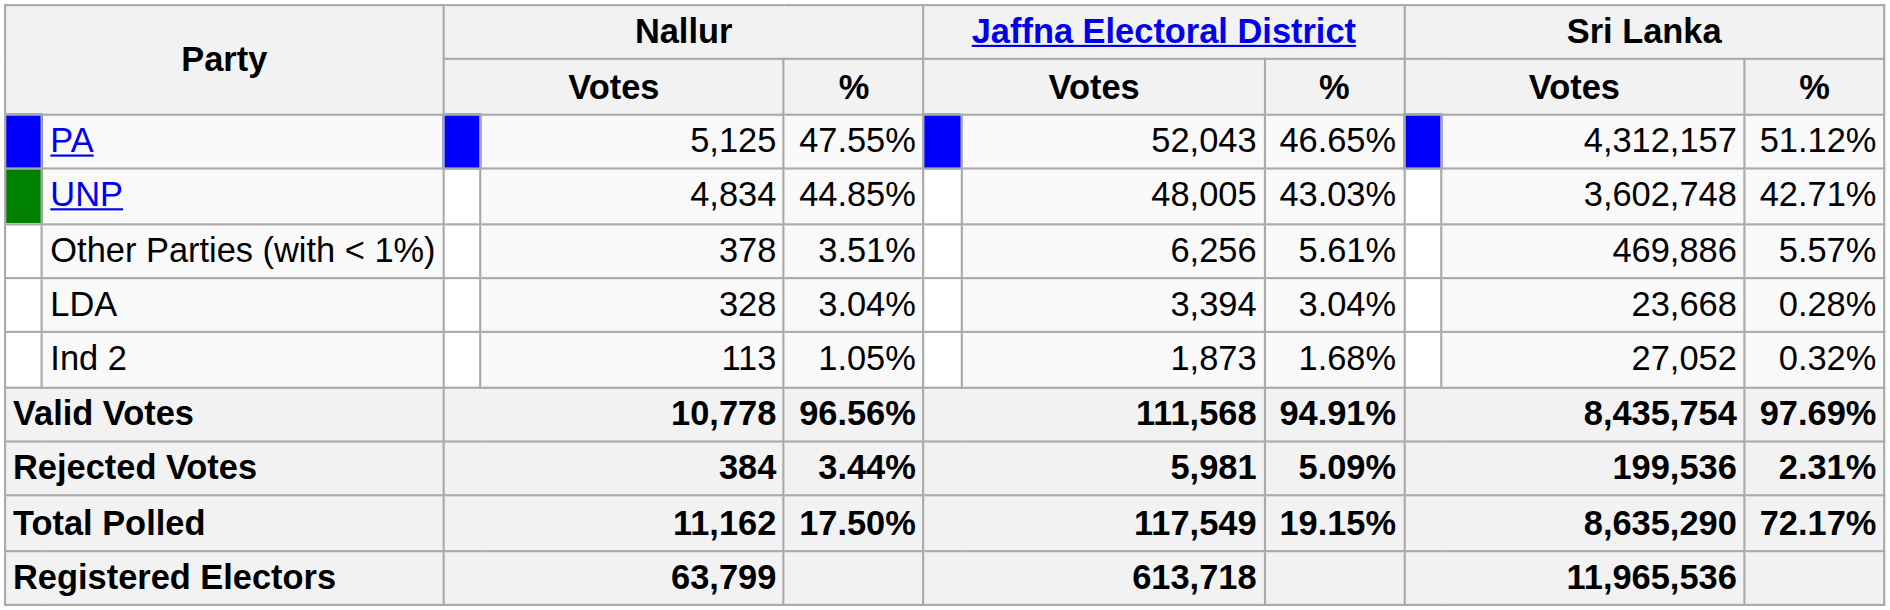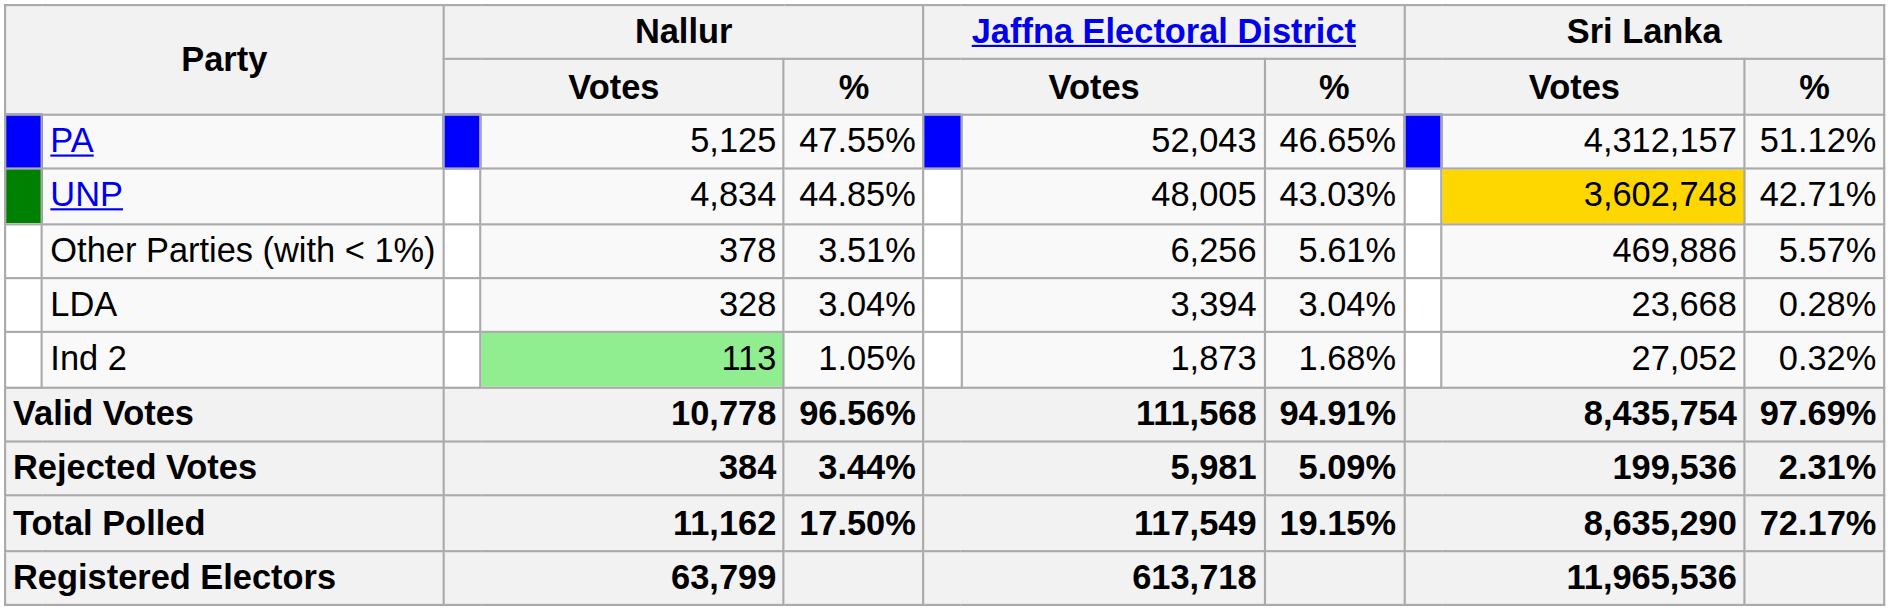(1660, 195) no background -> (1660, 195) gold background
(749, 359) no background -> (749, 359) lightgreen background
